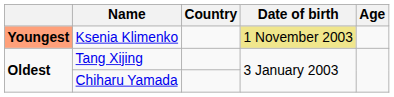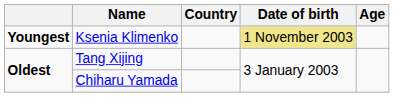(38, 37) lightsalmon background -> (38, 37) no background
